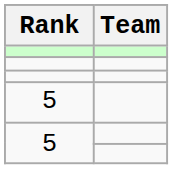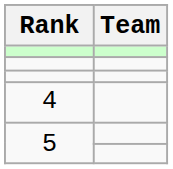(50, 102) 5 -> (50, 102) 4
